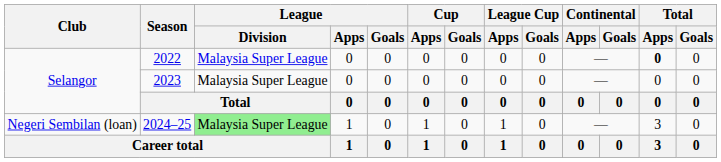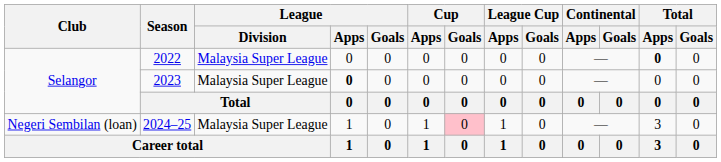(349, 80) normal -> (349, 80) bold
(263, 124) lightgreen background -> (263, 124) no background
(465, 124) no background -> (465, 124) pink background
